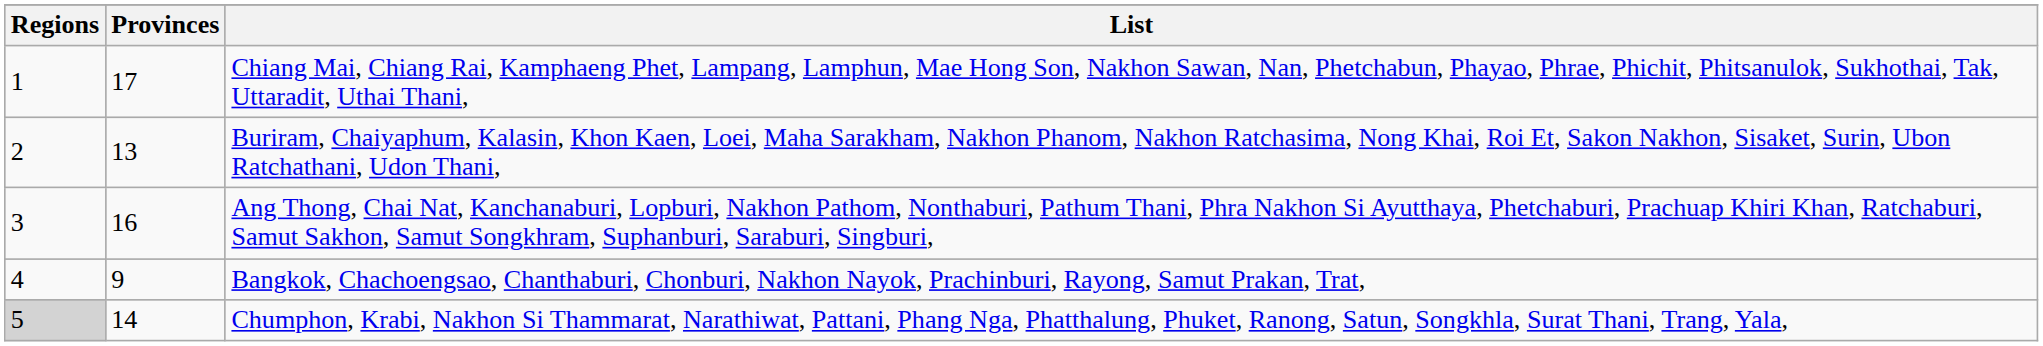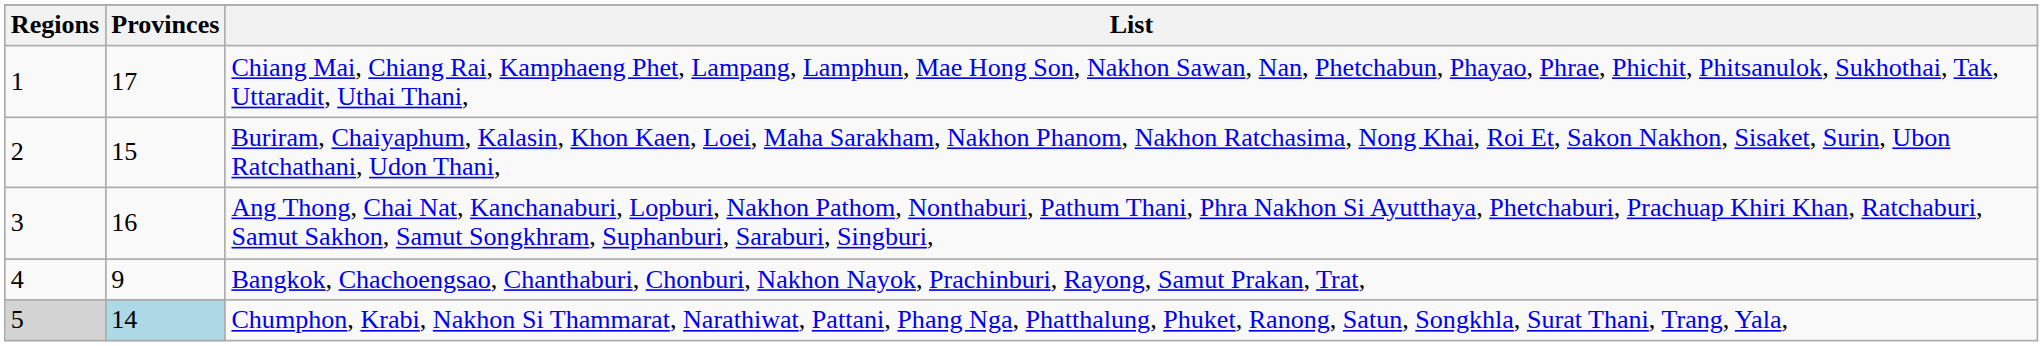(124, 151) 13 -> (124, 151) 15
(124, 320) no background -> (124, 320) lightblue background
